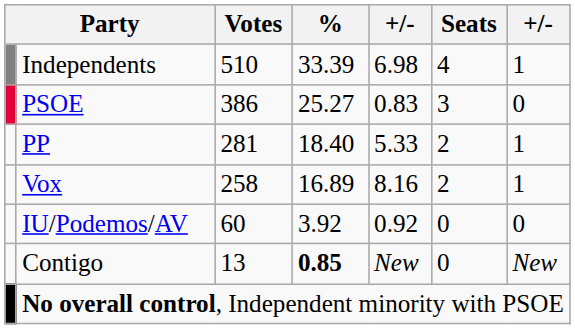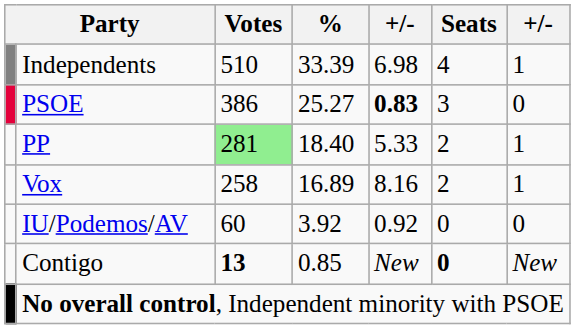(396, 104) normal -> (396, 104) bold
(239, 143) no background -> (239, 143) lightgreen background
(233, 263) normal -> (233, 263) bold
(320, 263) bold -> (320, 263) normal
(443, 263) normal -> (443, 263) bold
